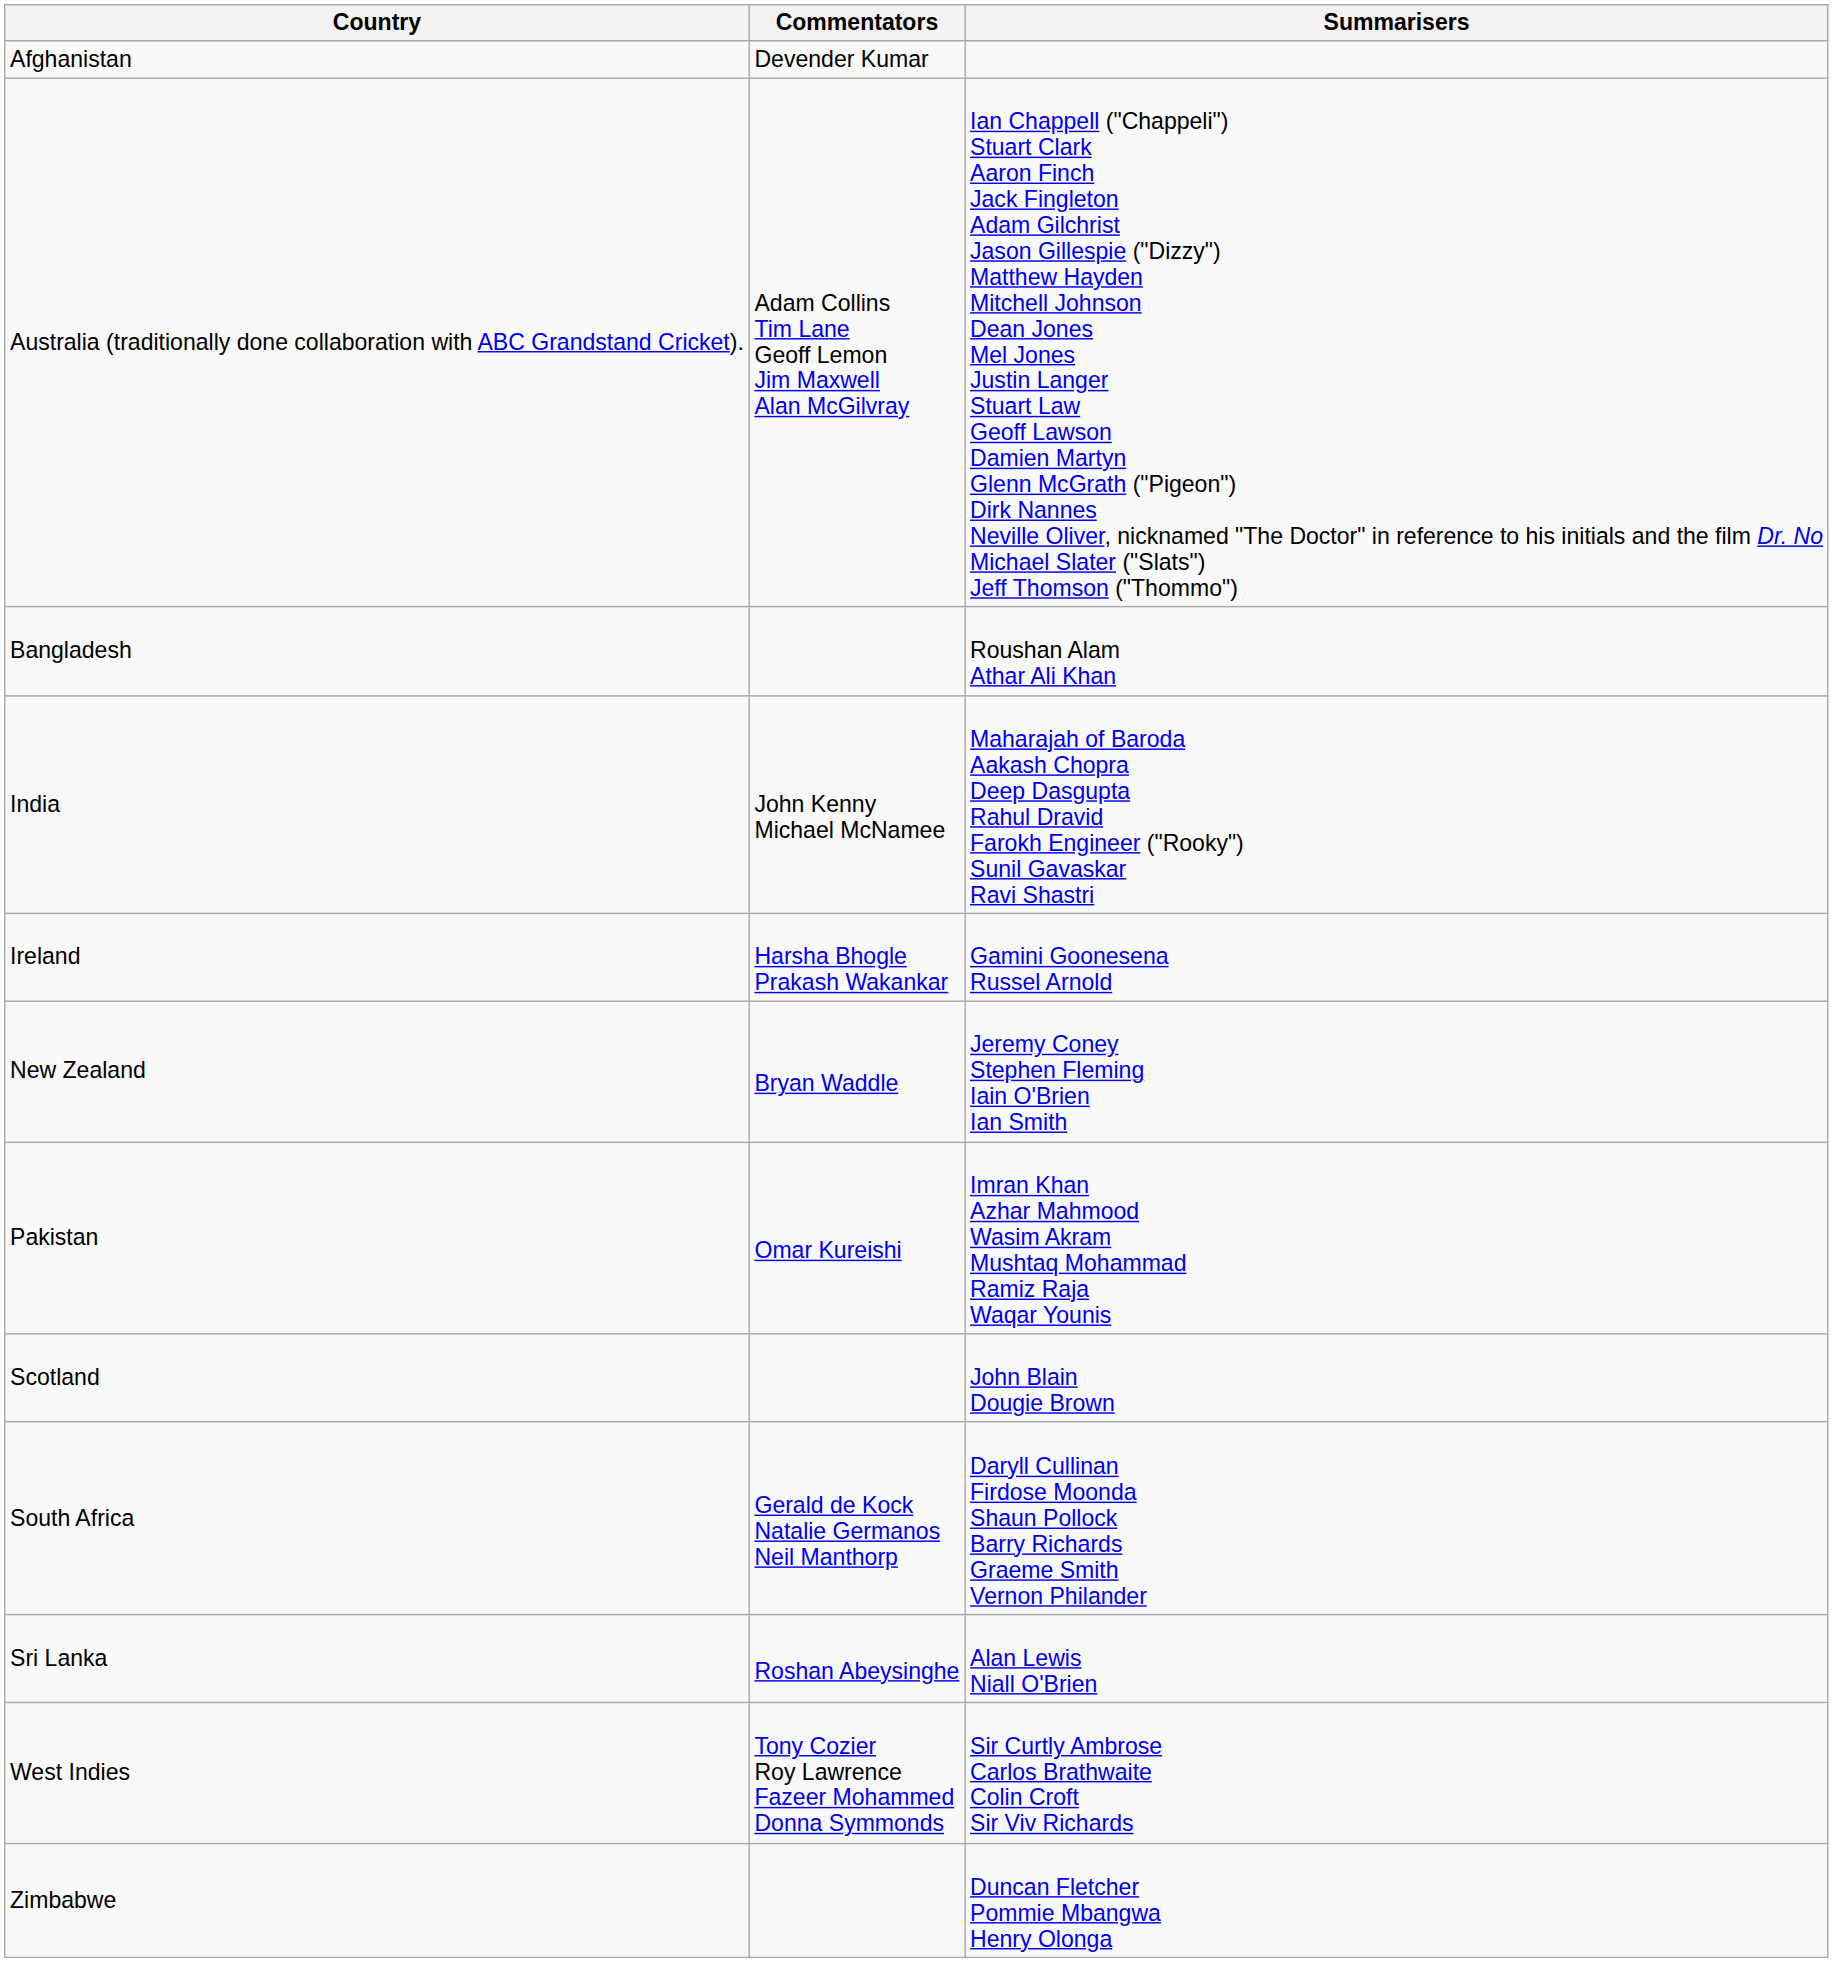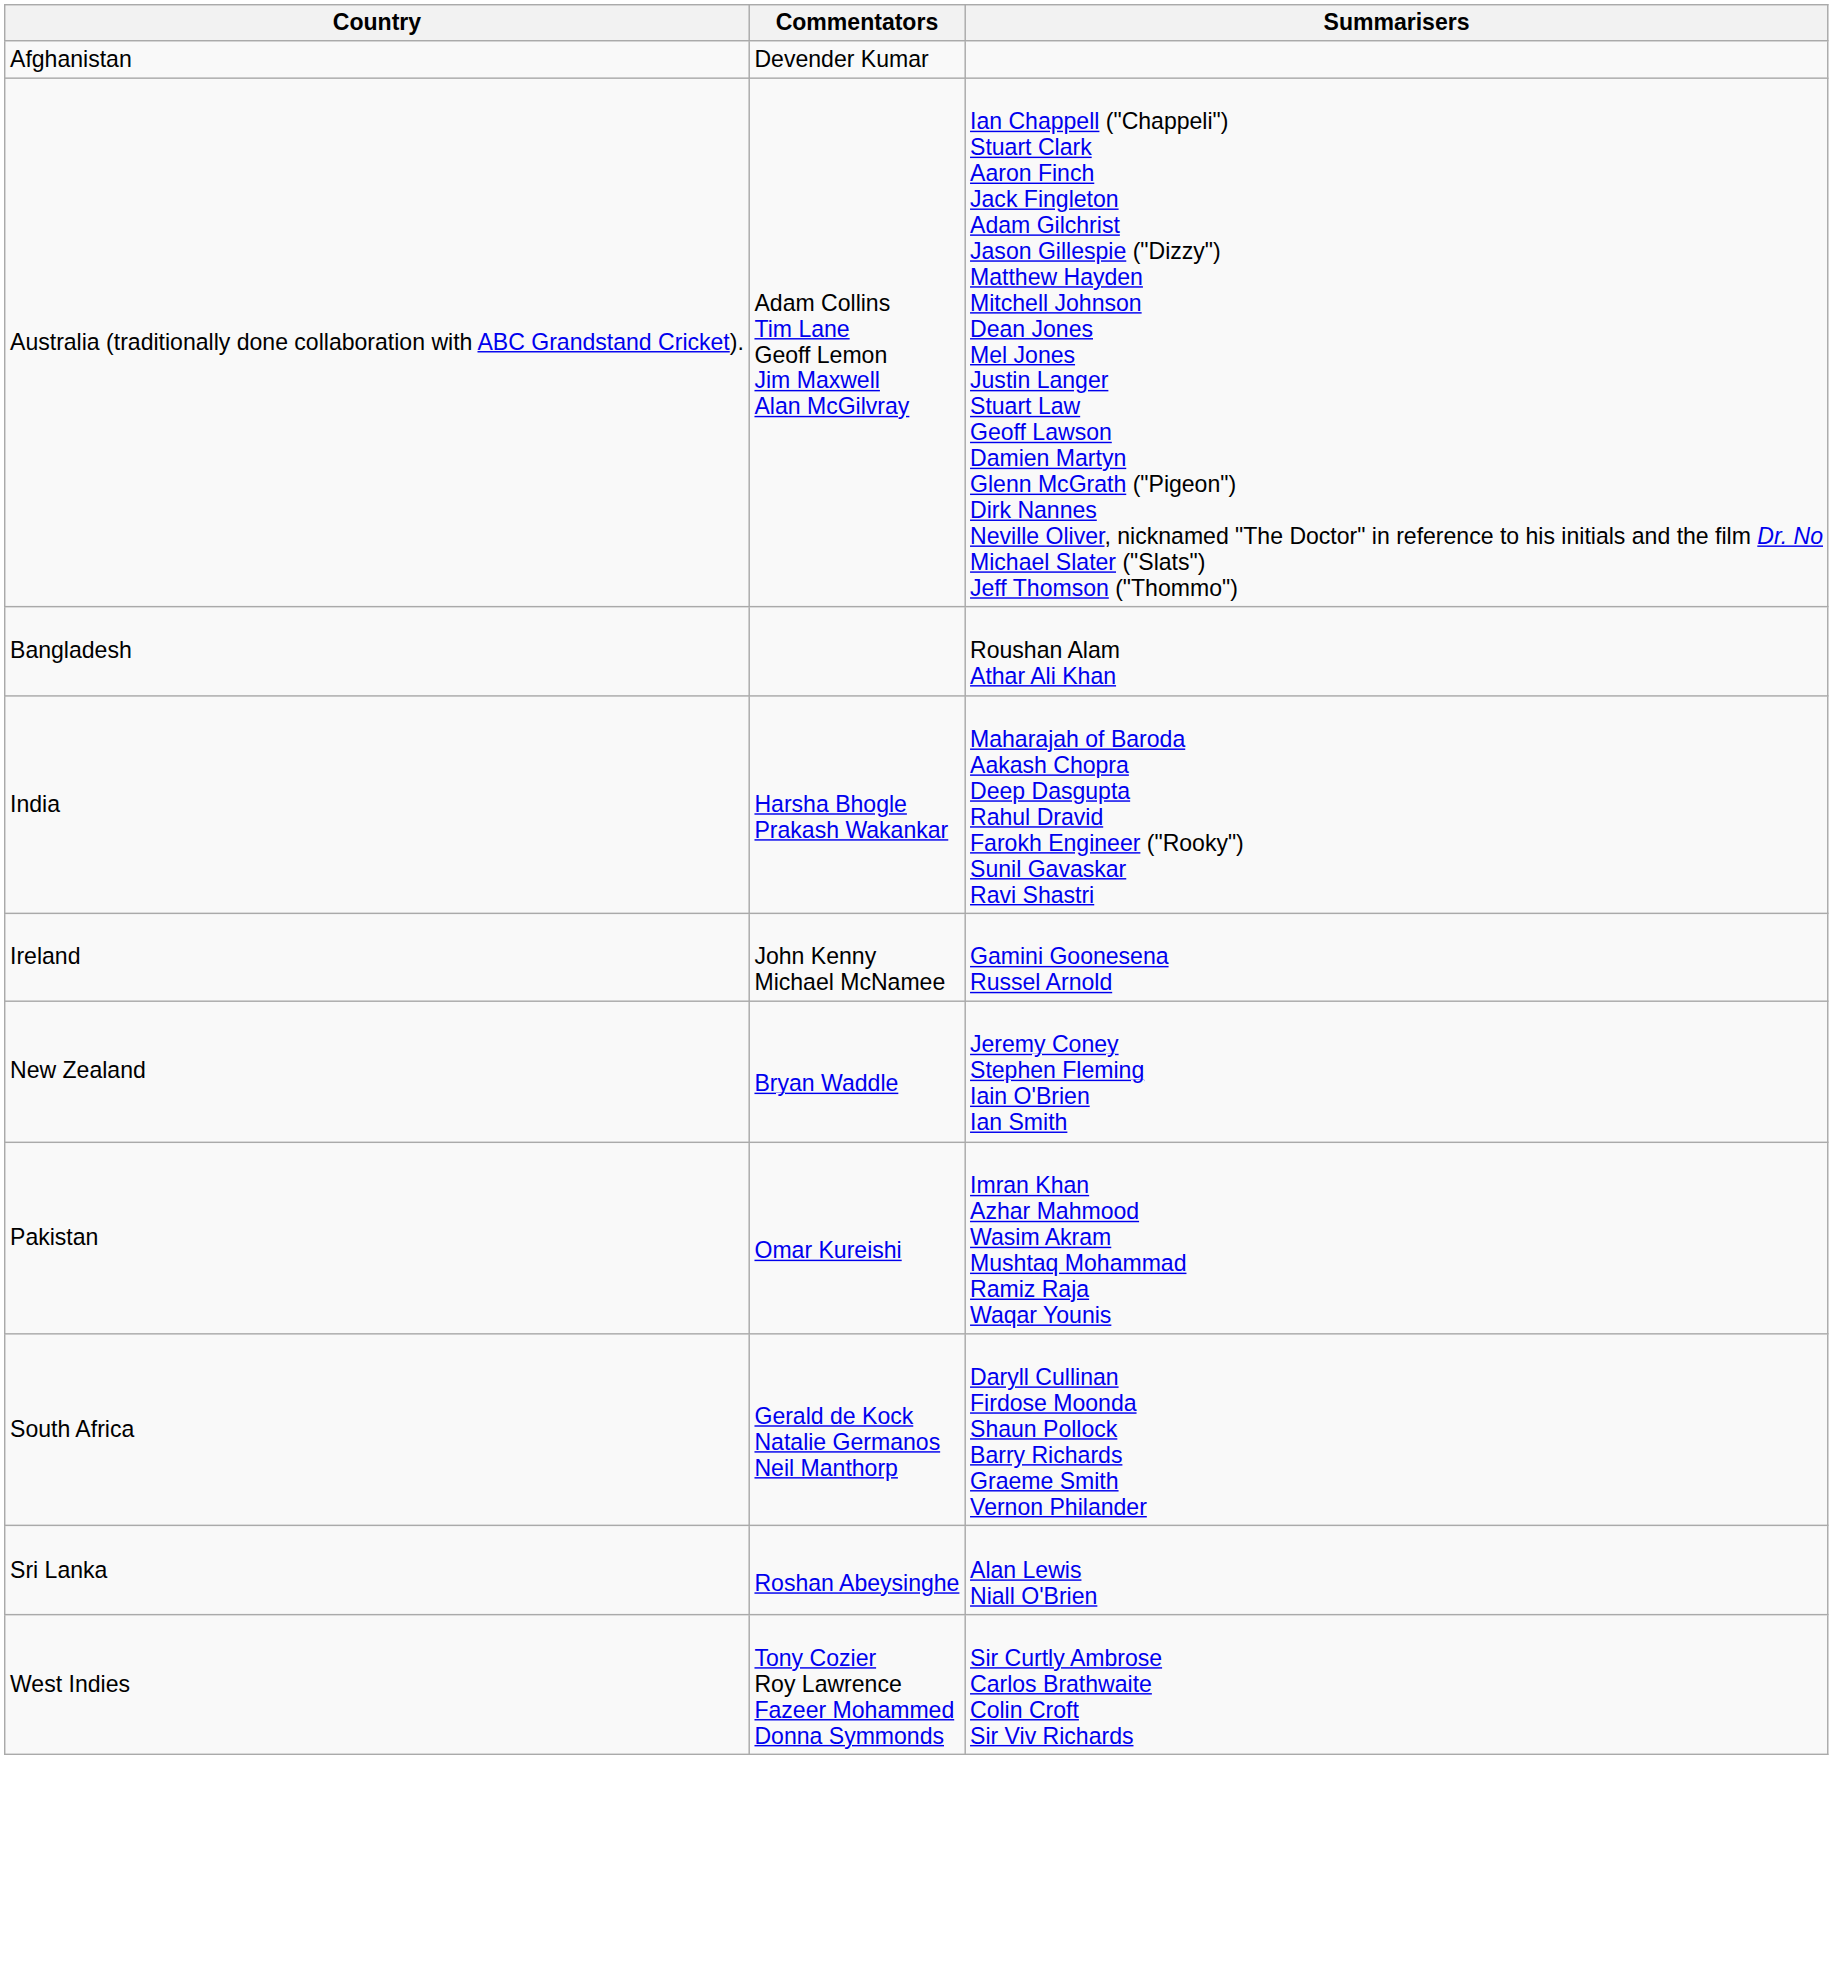(850, 816) John Kenny Michael McNamee -> (851, 816) Harsha Bhogle Prakash Wakankar
(851, 970) Harsha Bhogle Prakash Wakankar -> (850, 970) John Kenny Michael McNamee
- row: (55, 1377)
- row: (63, 1899)
